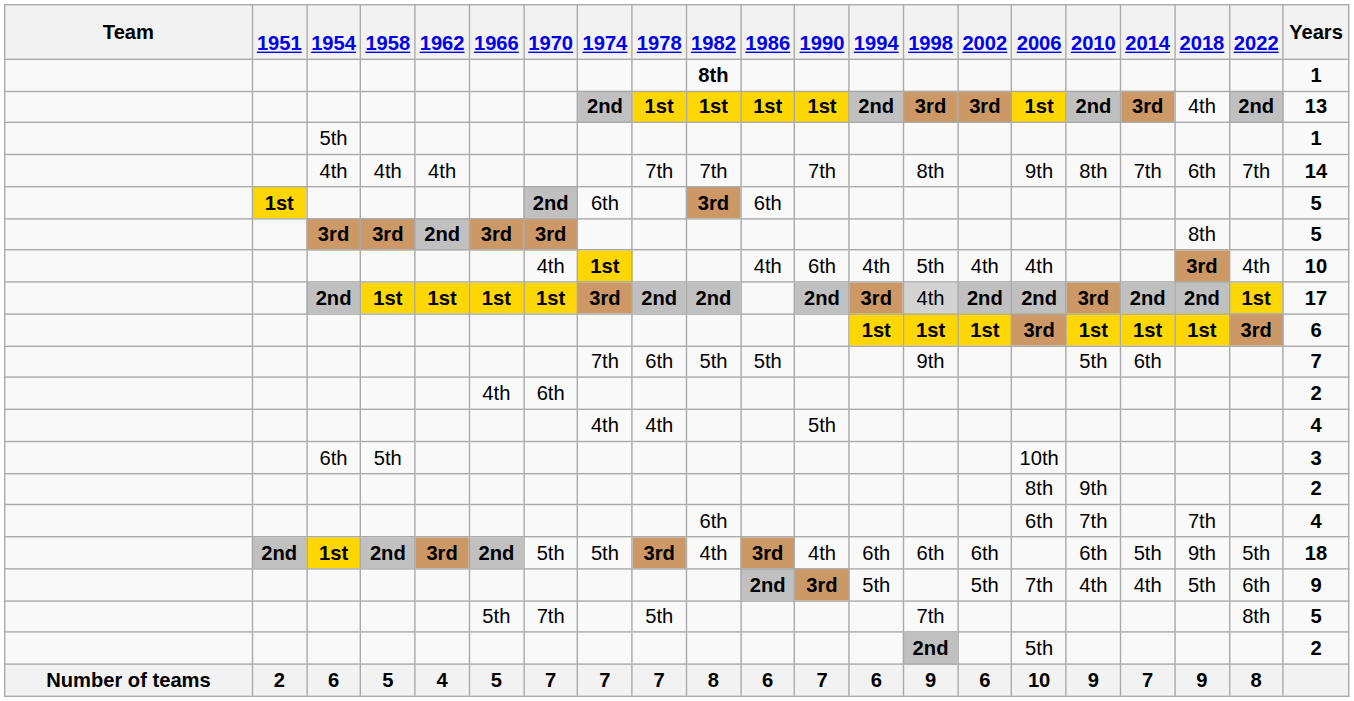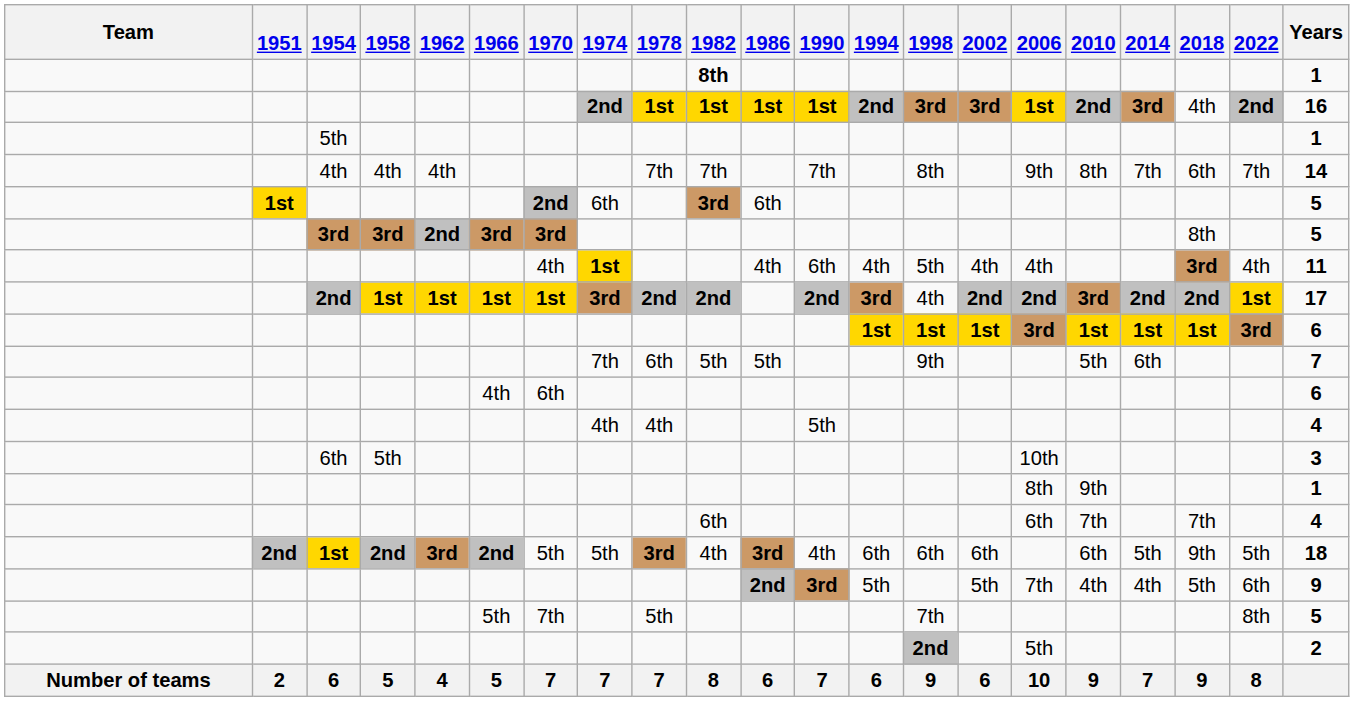(1316, 107) 13 -> (1316, 107) 16
(1316, 266) 10 -> (1316, 266) 11
(931, 298) lightgrey background -> (931, 298) no background
(1316, 394) 2 -> (1316, 394) 6
(1316, 489) 2 -> (1316, 489) 1
